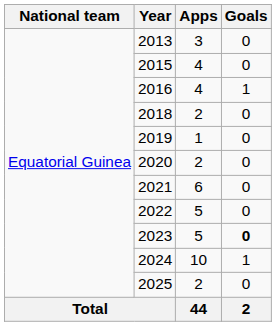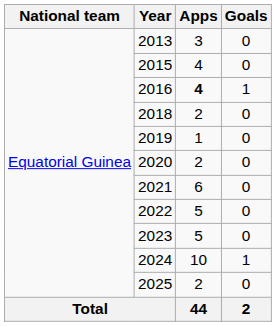(199, 89) normal -> (199, 89) bold
(246, 235) bold -> (246, 235) normal
